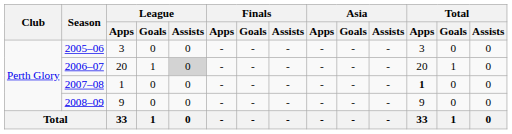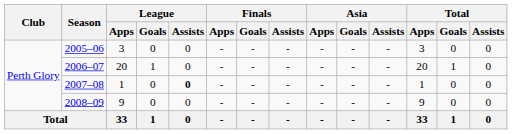(188, 66) lightgrey background -> (188, 66) no background
(188, 84) normal -> (188, 84) bold
(422, 84) bold -> (422, 84) normal
